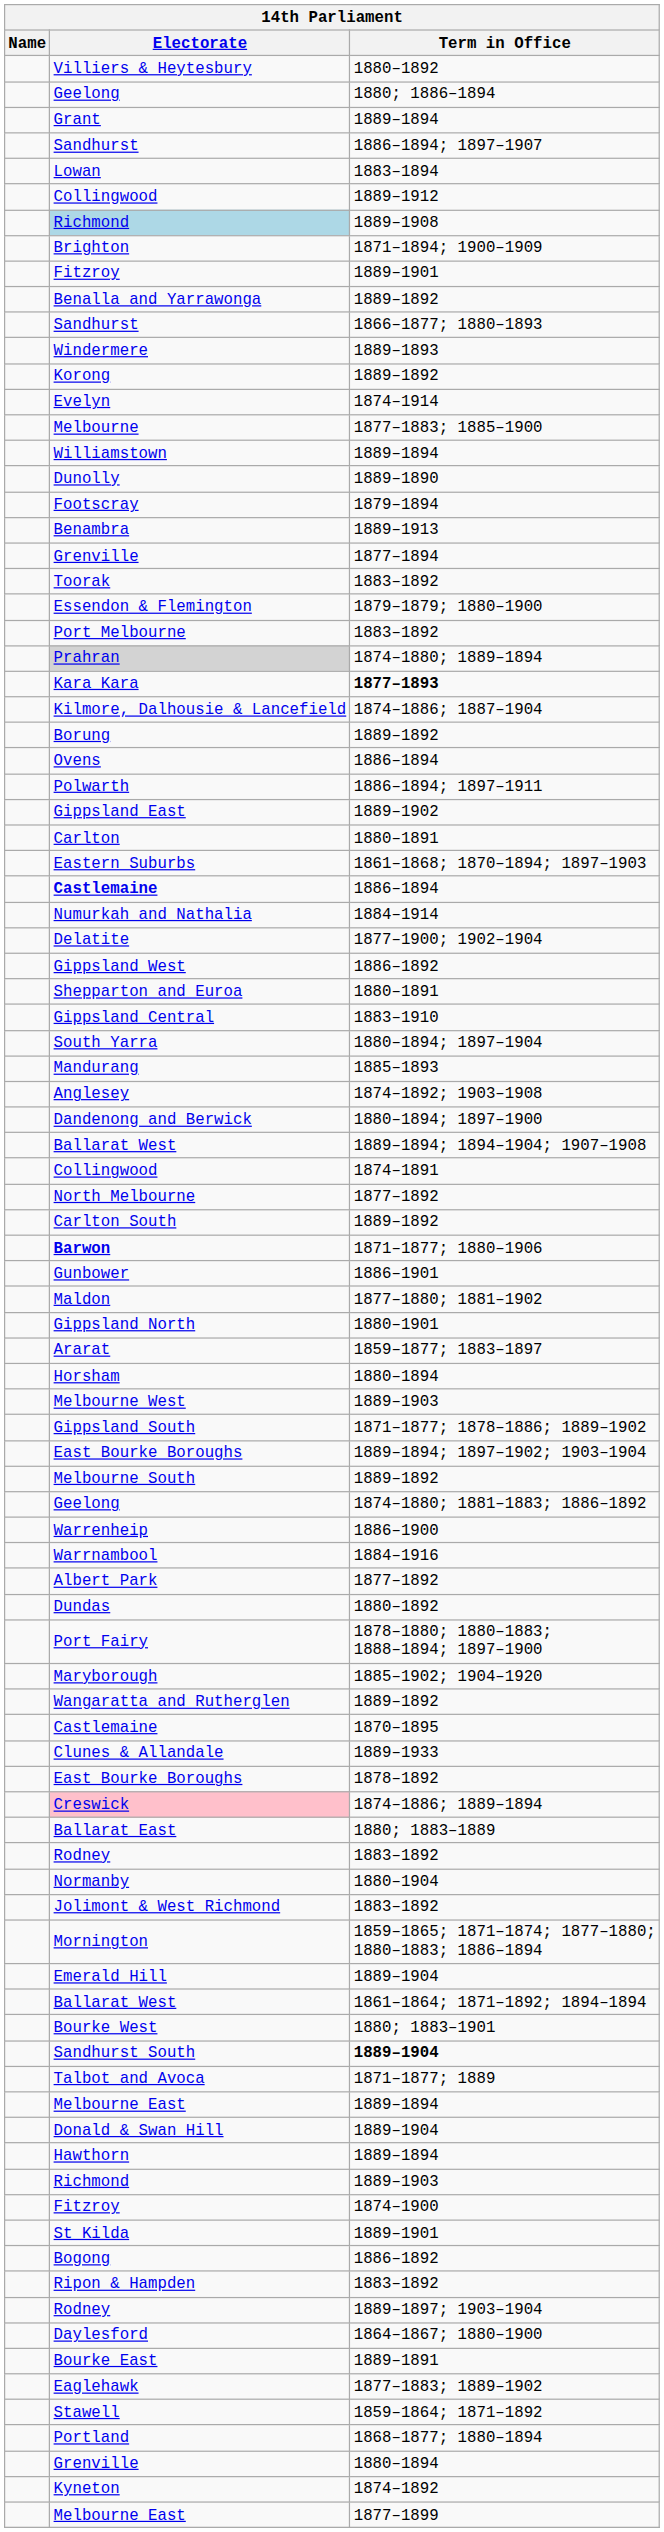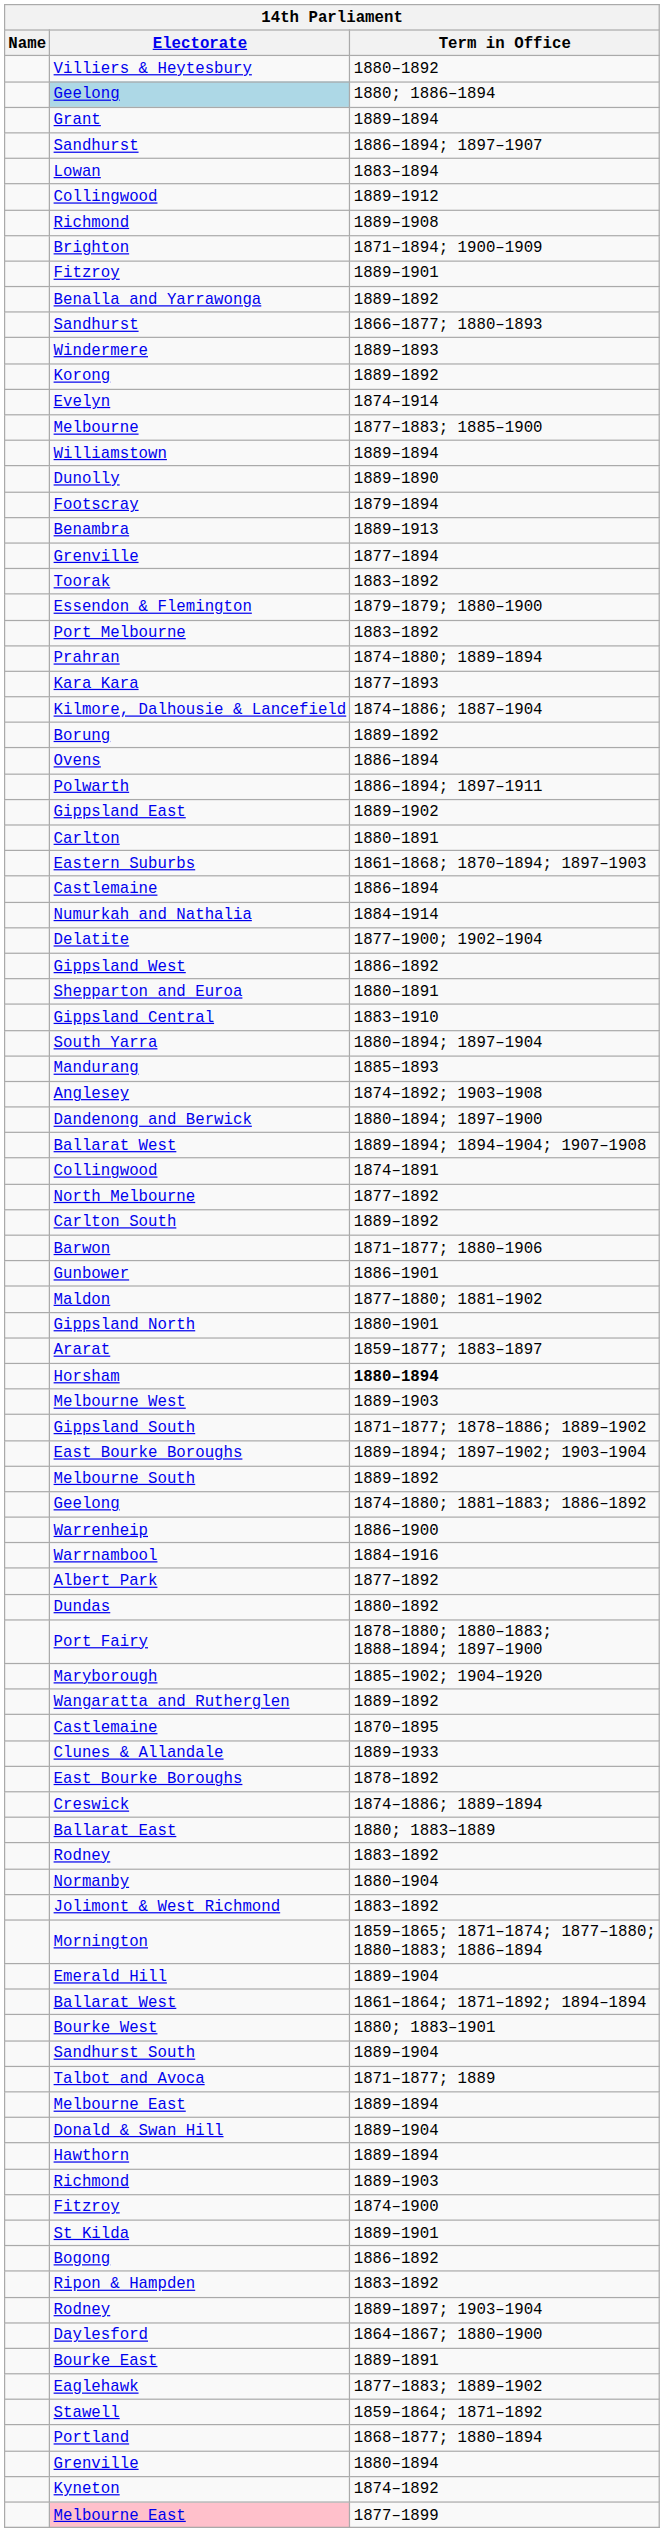(87, 94) no background -> (87, 94) lightblue background
(91, 223) lightblue background -> (91, 223) no background
(87, 658) lightgrey background -> (87, 658) no background
(396, 684) bold -> (396, 684) normal
(106, 889) bold -> (106, 889) normal
(82, 1248) bold -> (82, 1248) normal
(396, 1376) normal -> (396, 1376) bold
(91, 1805) pink background -> (91, 1805) no background
(396, 2053) bold -> (396, 2053) normal
(120, 2515) no background -> (120, 2515) pink background
